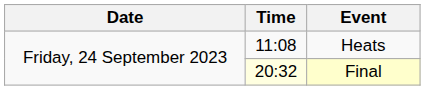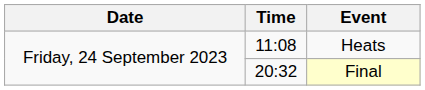(276, 71) lightyellow background -> (276, 71) no background
